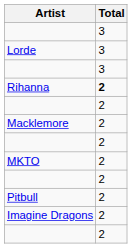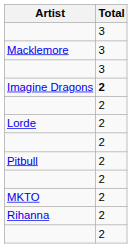(21, 49) Lorde -> (38, 49) Macklemore
(28, 86) Rihanna -> (50, 86) Imagine Dragons
(38, 123) Macklemore -> (21, 123) Lorde
(23, 160) MKTO -> (22, 160) Pitbull
(22, 197) Pitbull -> (23, 197) MKTO
(50, 215) Imagine Dragons -> (28, 215) Rihanna
